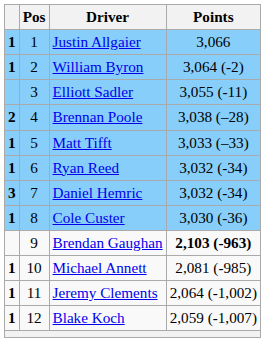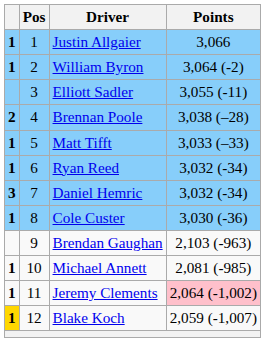(213, 242) bold -> (213, 242) normal
(213, 292) no background -> (213, 292) pink background
(12, 317) no background -> (12, 317) gold background
